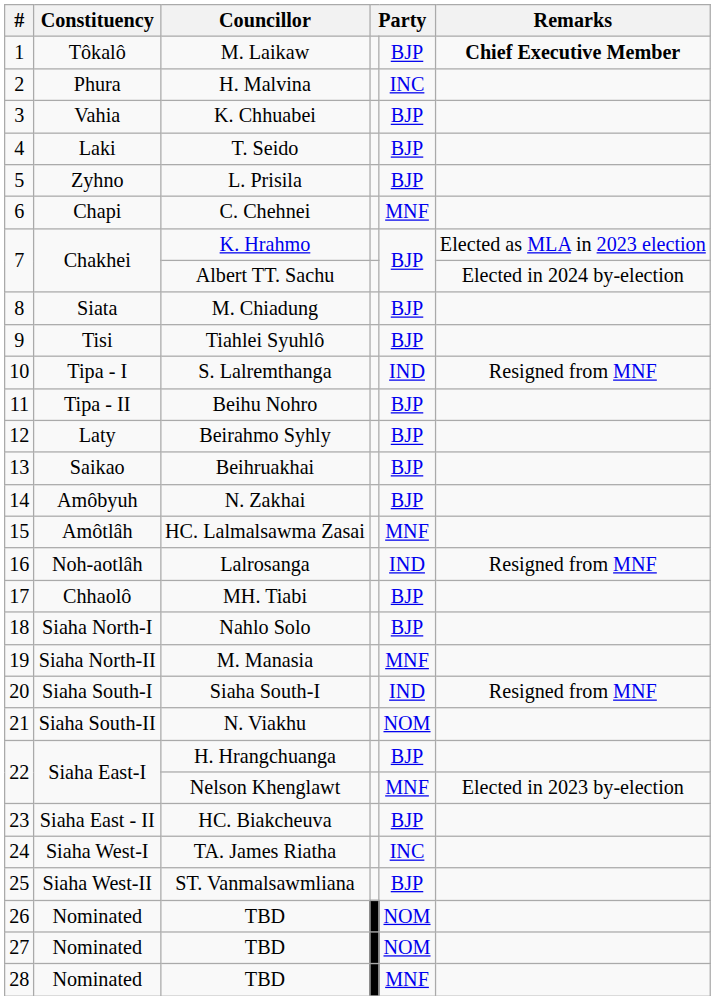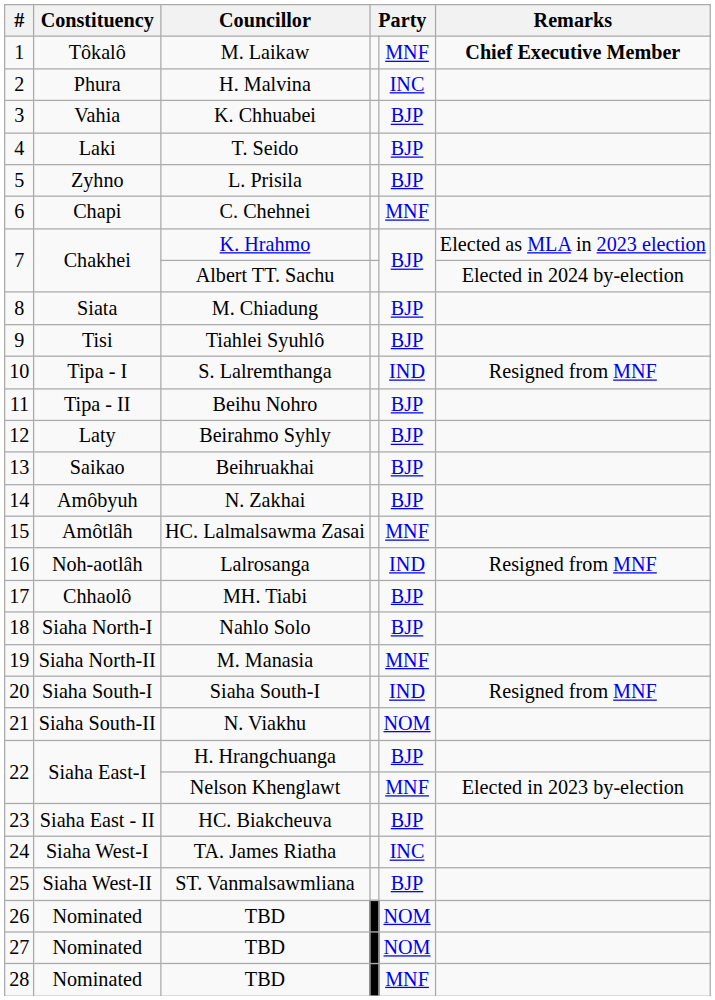(407, 52) BJP -> (407, 52) MNF
